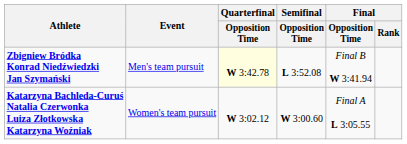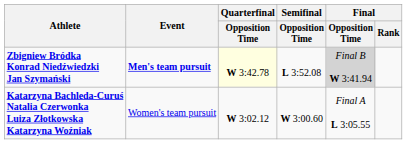(166, 67) normal -> (169, 67) bold
(351, 67) no background -> (351, 67) lightgrey background
